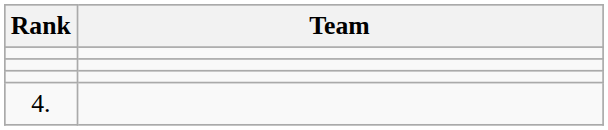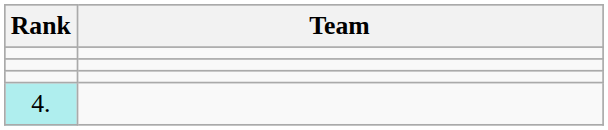(41, 104) no background -> (41, 104) paleturquoise background
